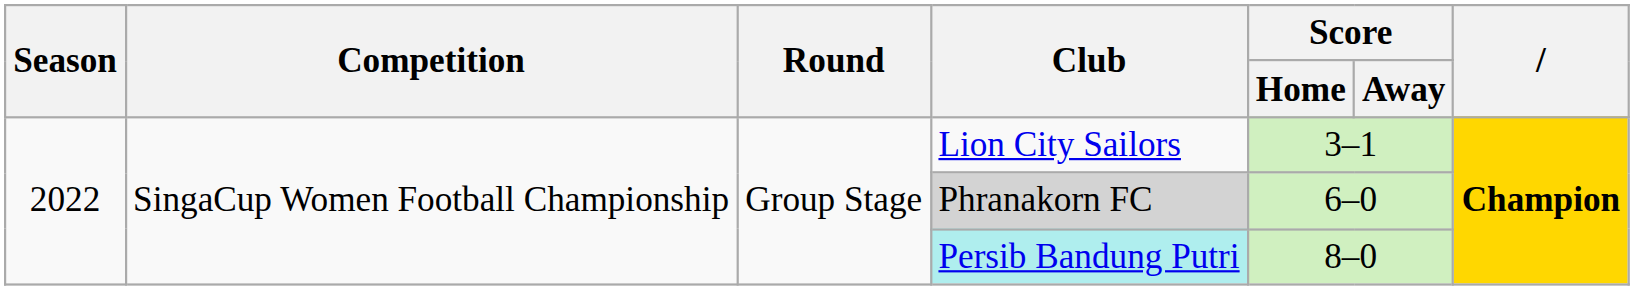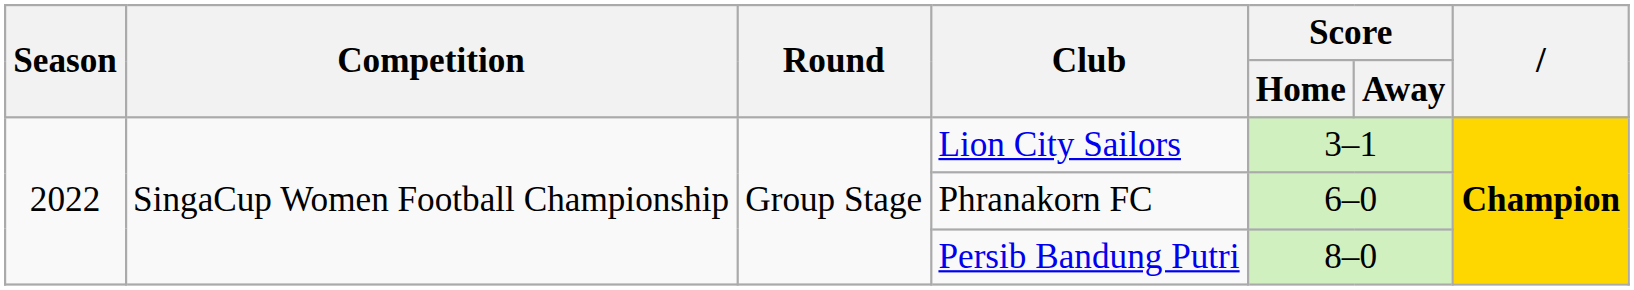(1046, 199) lightgrey background -> (1046, 199) no background
(1089, 255) paleturquoise background -> (1089, 255) no background
